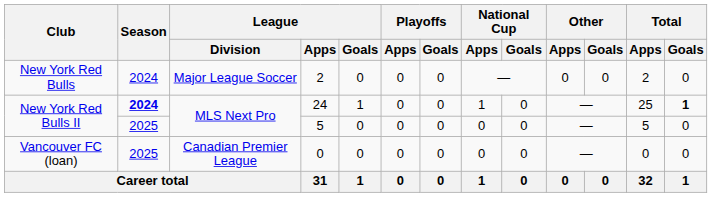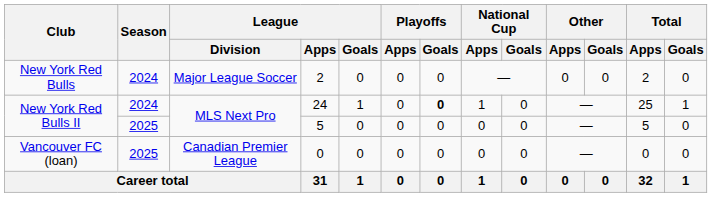(144, 105) bold -> (144, 105) normal
(441, 105) normal -> (441, 105) bold
(686, 105) bold -> (686, 105) normal
